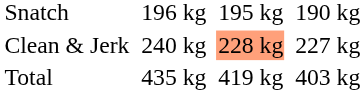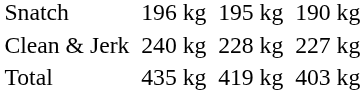(251, 45) lightsalmon background -> (251, 45) no background
